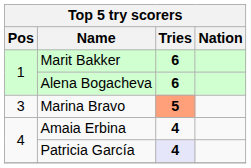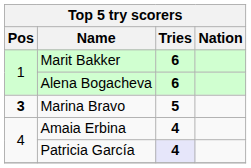(21, 106) normal -> (21, 106) bold
(175, 106) lightsalmon background -> (175, 106) no background
